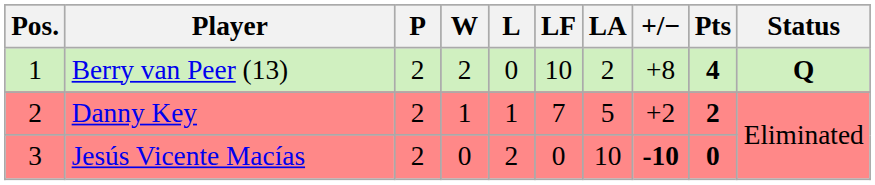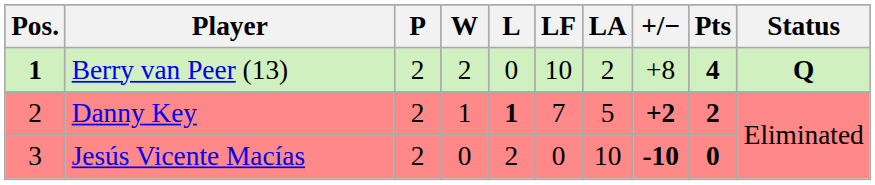(35, 69) normal -> (35, 69) bold
(511, 112) normal -> (511, 112) bold
(661, 112) normal -> (661, 112) bold
